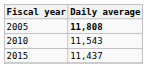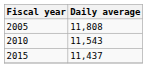(86, 26) bold -> (86, 26) normal
